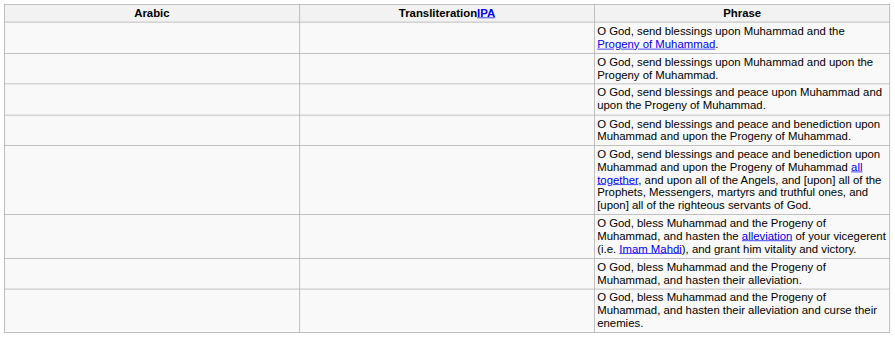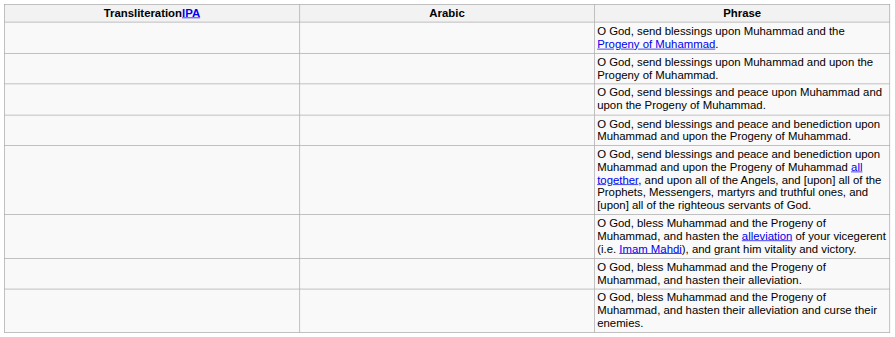columns swapped: (152, 13) <-> (447, 13)
